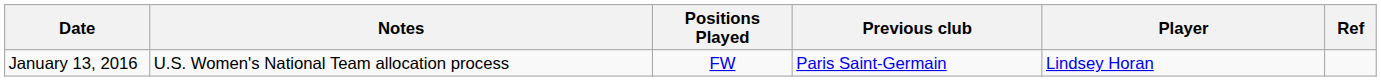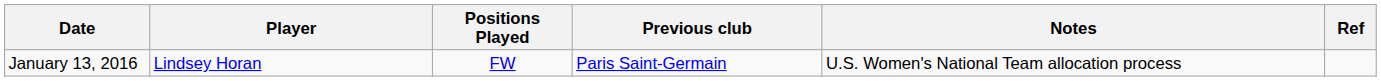columns swapped: (1184, 27) <-> (401, 27)
